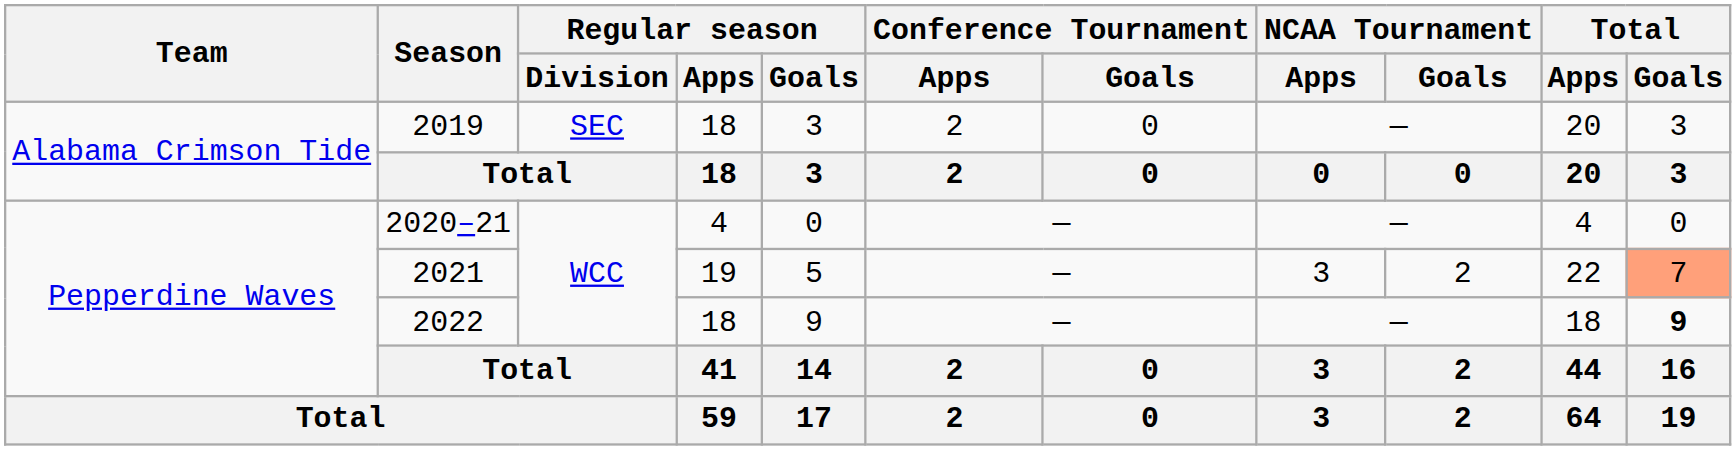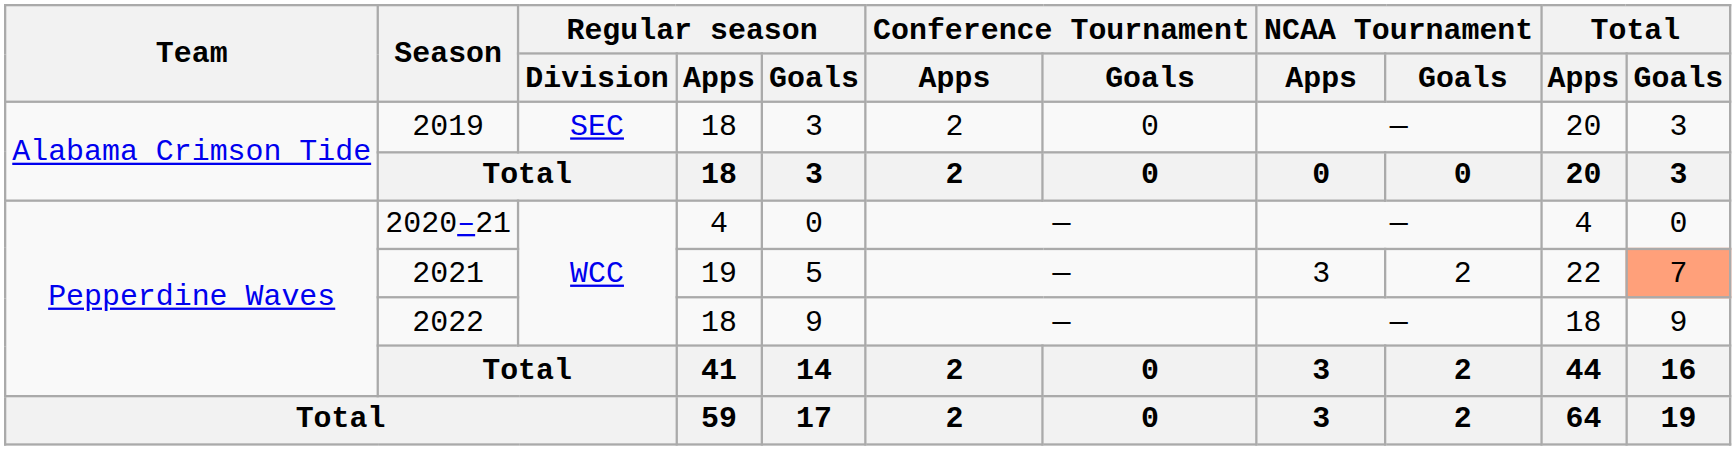(1678, 322) bold -> (1678, 322) normal
